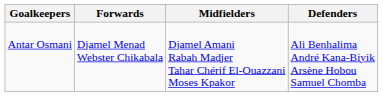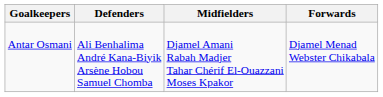columns swapped: (333, 13) <-> (120, 13)
